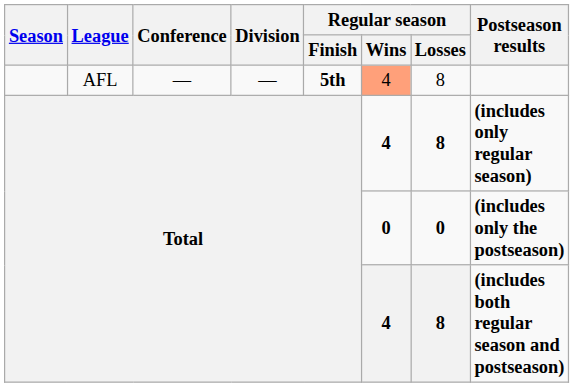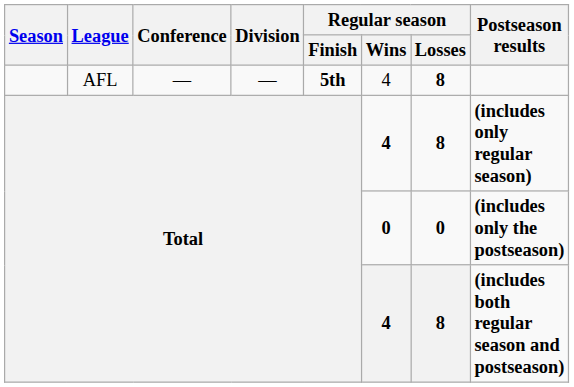(386, 80) lightsalmon background -> (386, 80) no background
(440, 80) normal -> (440, 80) bold
